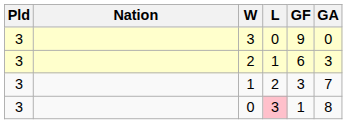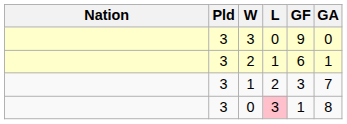columns swapped: (136, 15) <-> (19, 15)
(328, 61) 3 -> (328, 61) 1
